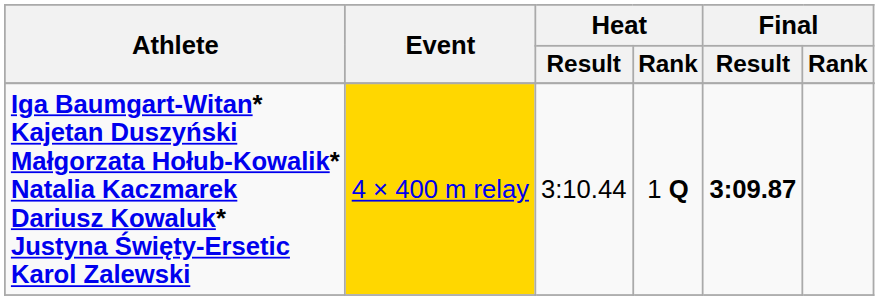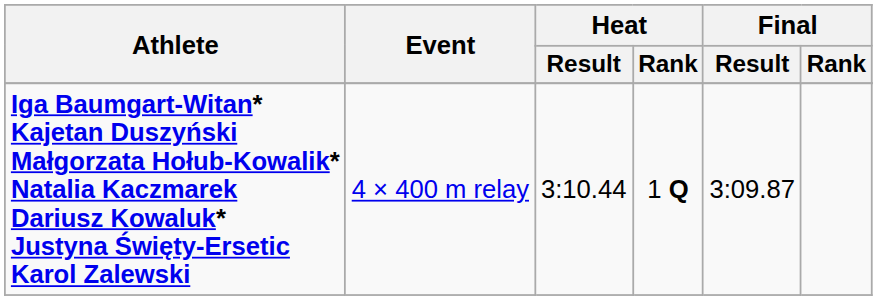(440, 190) gold background -> (440, 190) no background
(753, 190) bold -> (752, 190) normal
